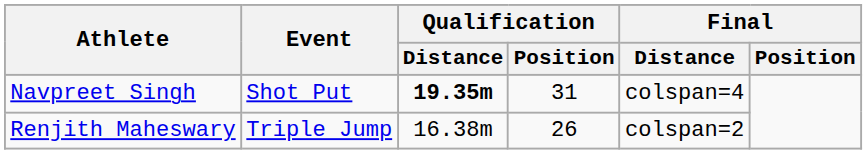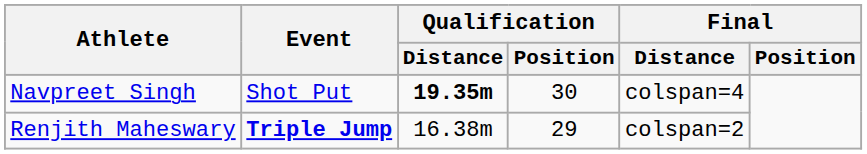(564, 93) 31 -> (564, 93) 30
(319, 130) normal -> (319, 130) bold
(564, 130) 26 -> (564, 130) 29
